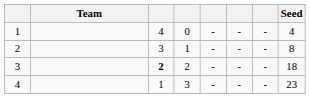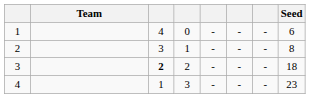(292, 31) 4 -> (292, 31) 6
